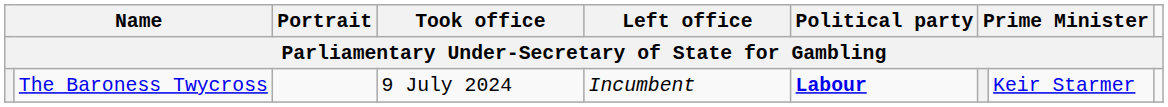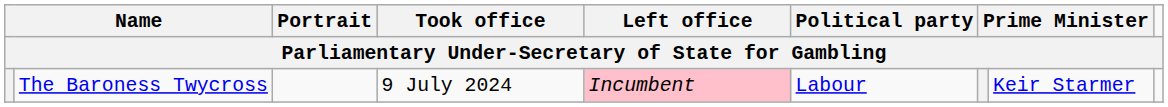(642, 85) no background -> (642, 85) pink background
(831, 85) bold -> (831, 85) normal
